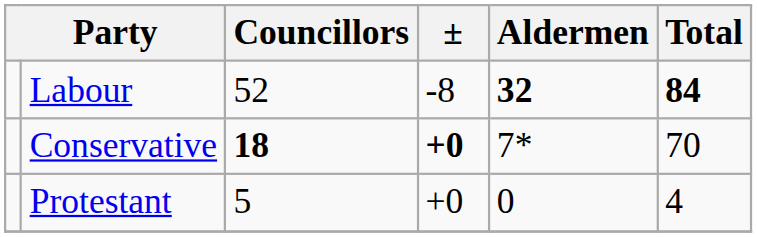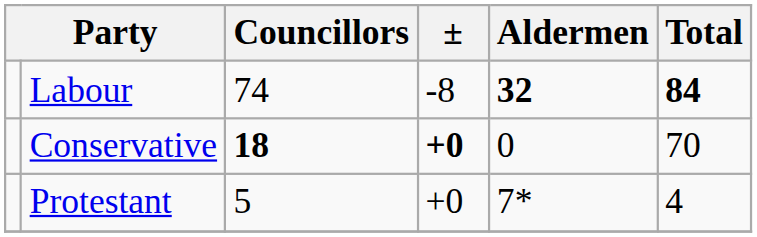(251, 88) 52 -> (251, 88) 74
(515, 145) 7* -> (506, 145) 0
(506, 201) 0 -> (515, 201) 7*
